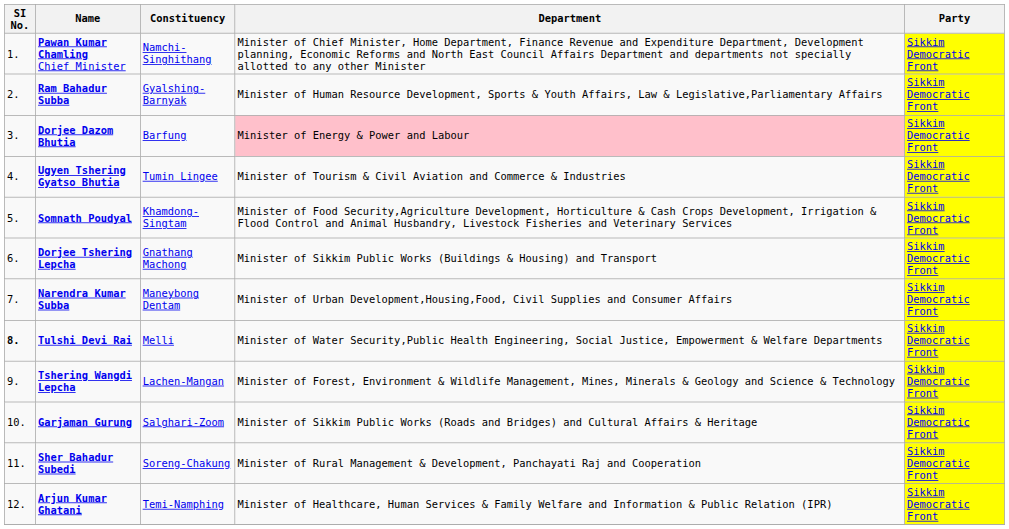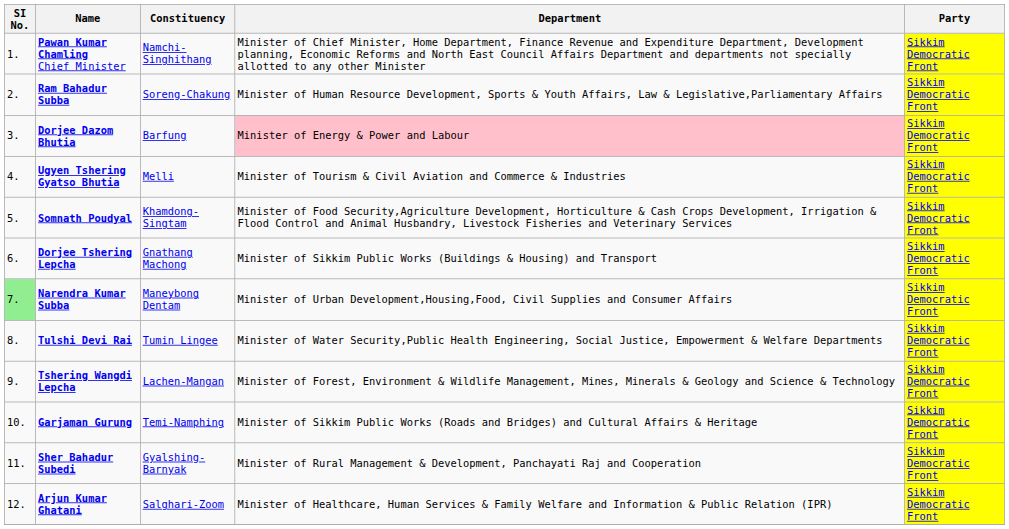(174, 95) Gyalshing-Barnyak -> (186, 95) Soreng-Chakung
(180, 177) Tumin Lingee -> (158, 177) Melli
(13, 300) no background -> (13, 300) lightgreen background
(13, 340) bold -> (13, 340) normal
(158, 340) Melli -> (180, 340) Tumin Lingee
(183, 422) Salghari-Zoom -> (183, 422) Temi-Namphing
(186, 463) Soreng-Chakung -> (174, 463) Gyalshing-Barnyak
(183, 504) Temi-Namphing -> (183, 504) Salghari-Zoom
